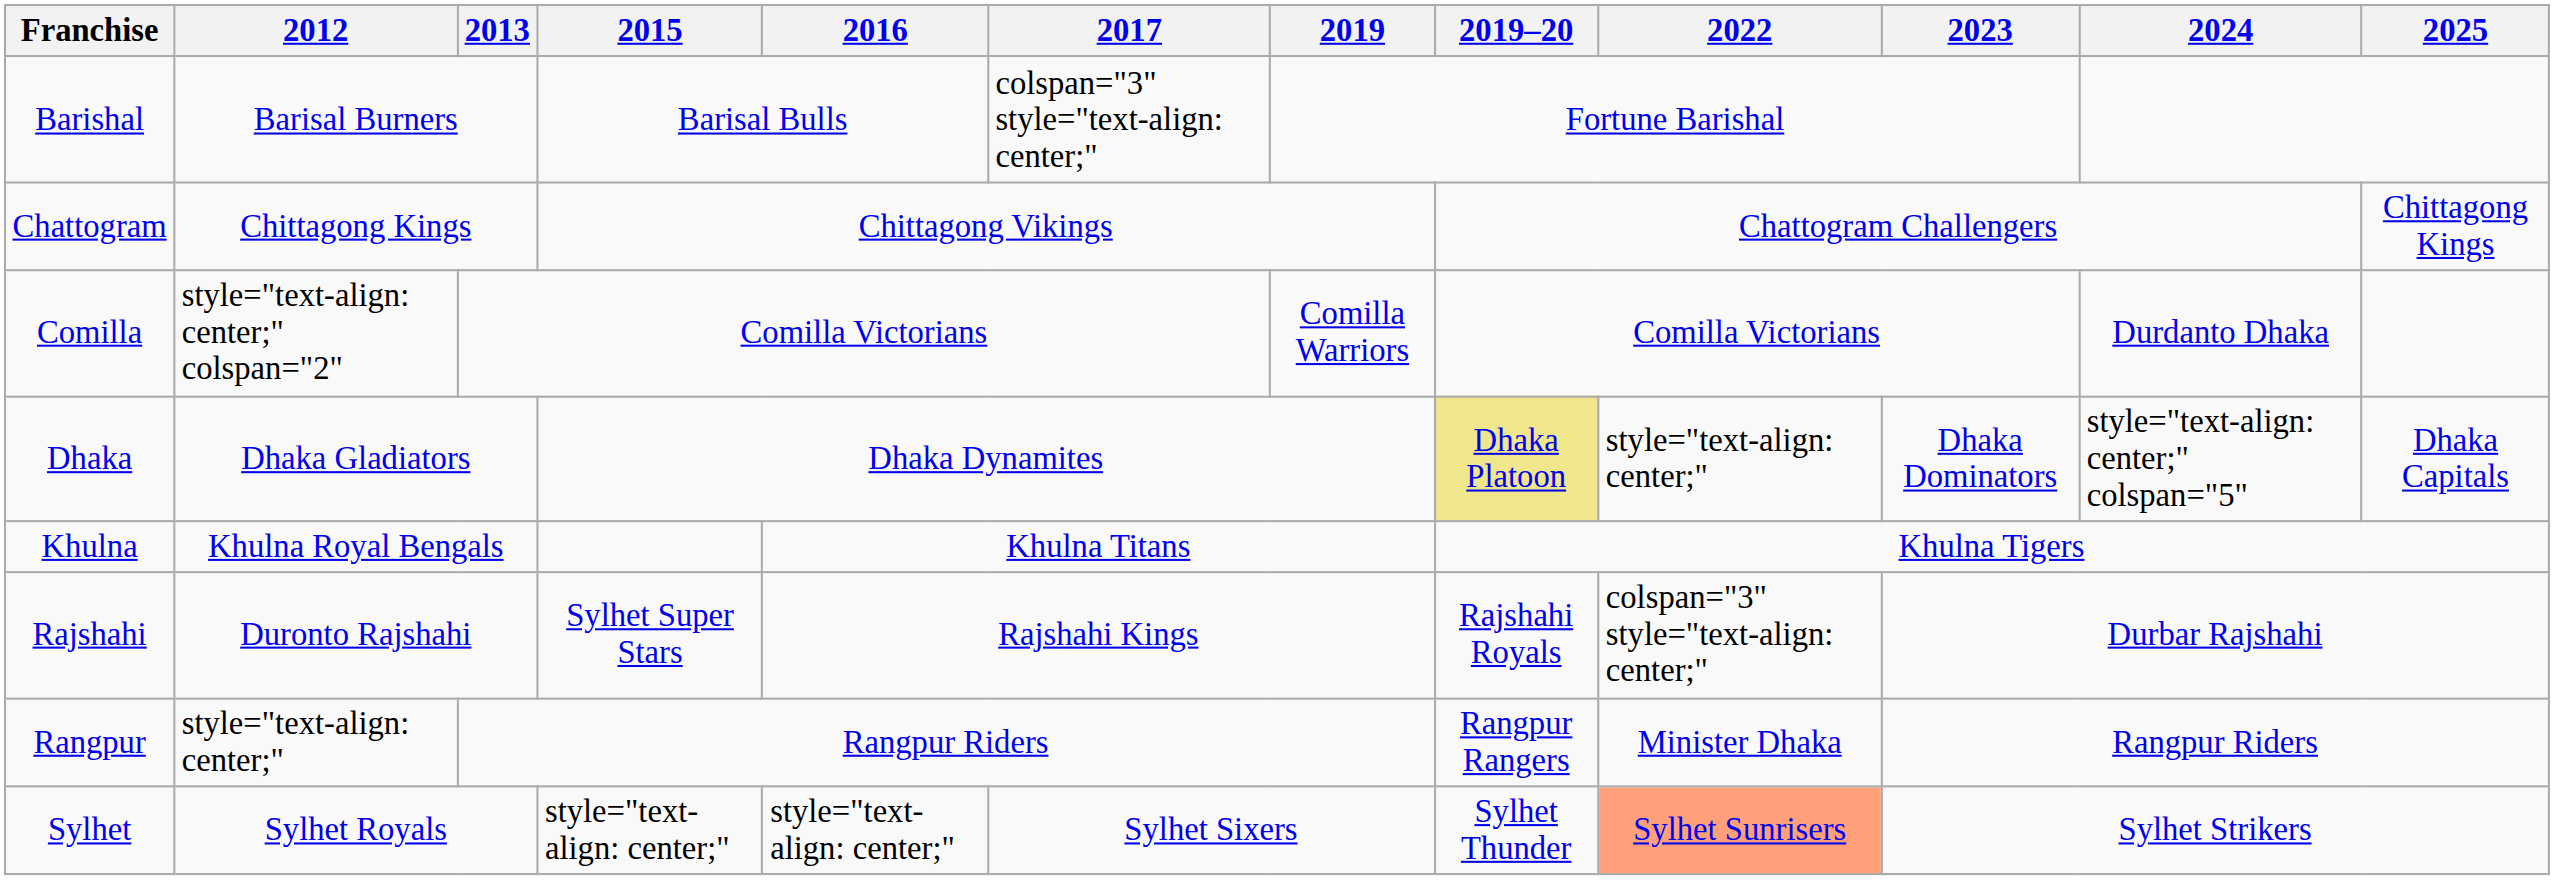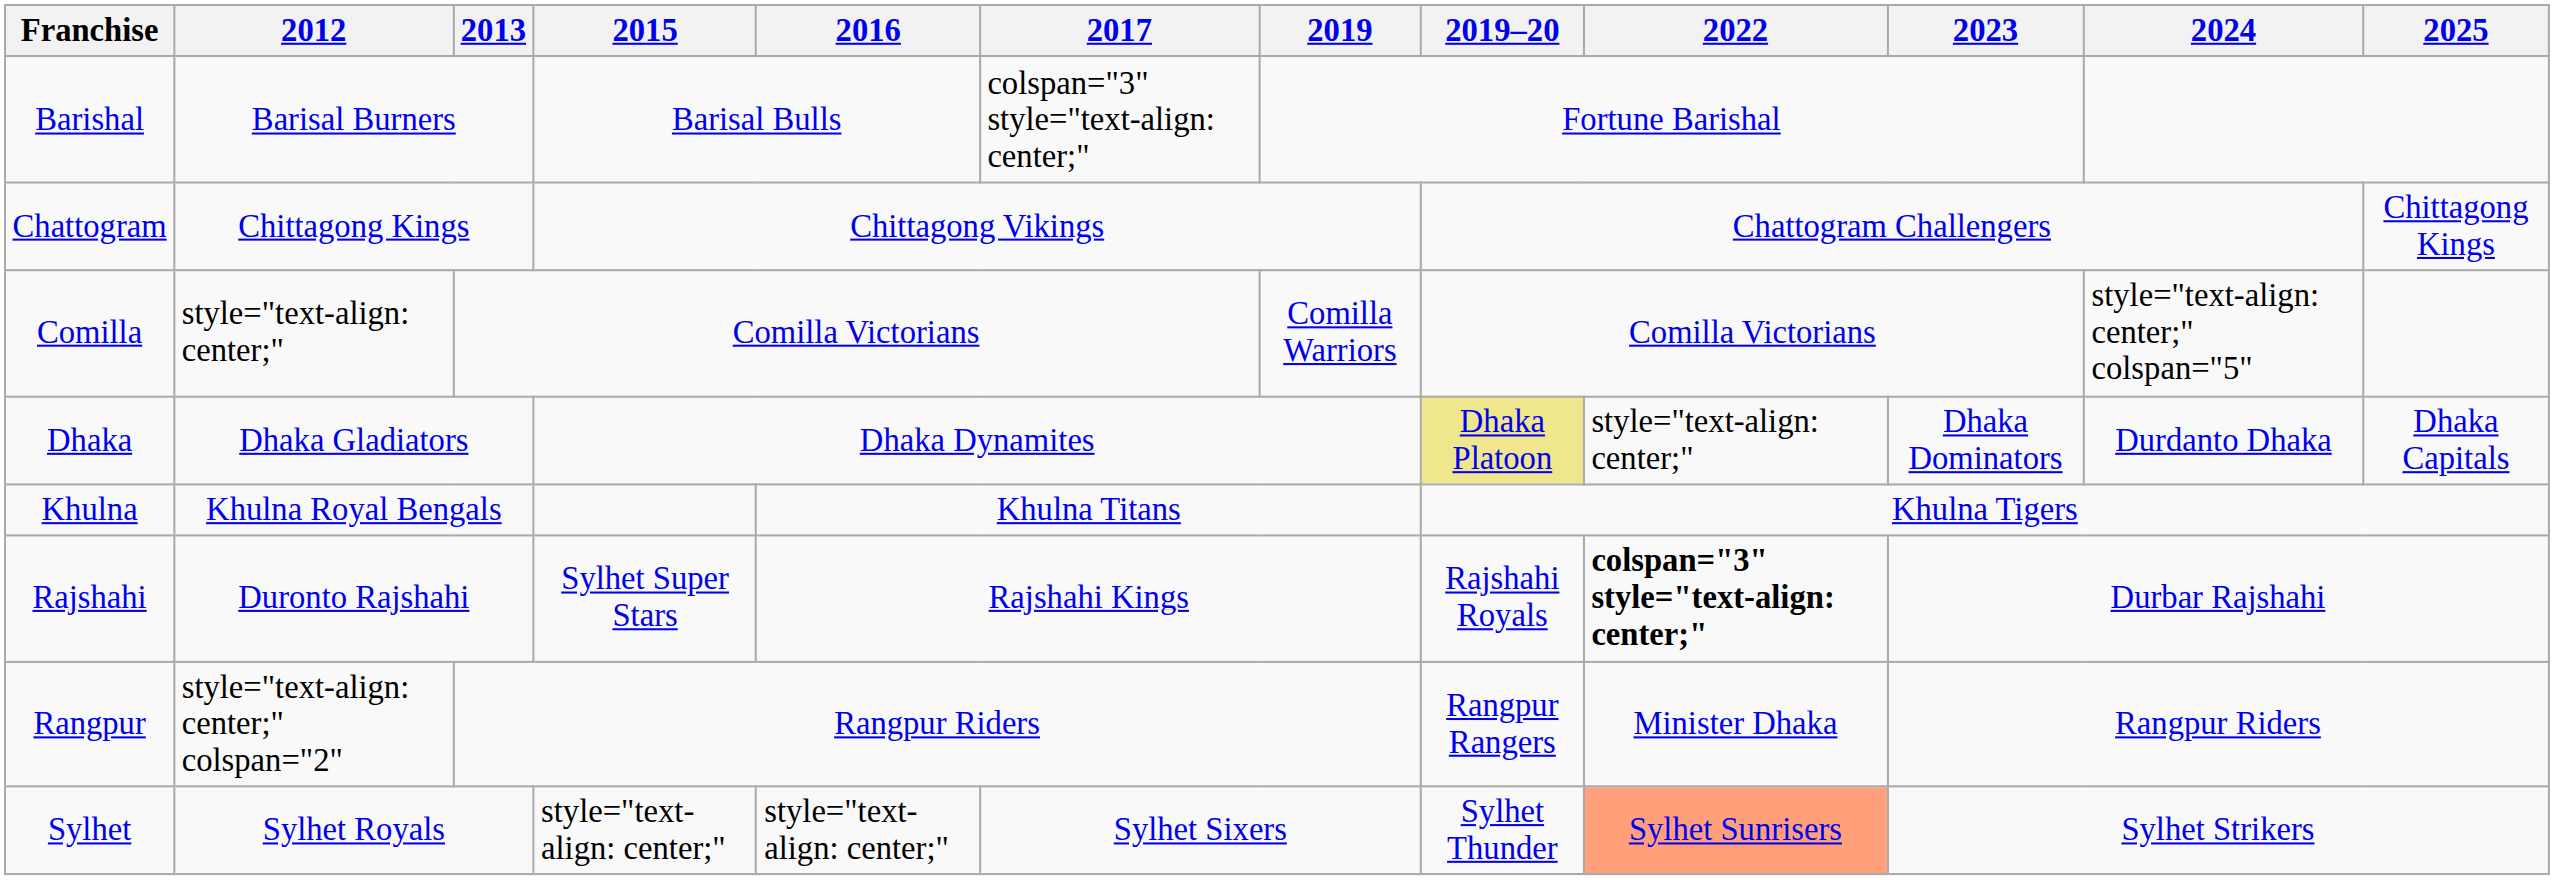(295, 332) style="text-align: center;" colspan="2" -> (295, 332) style="text-align: center;"
(2221, 332) Durdanto Dhaka -> (2205, 332) style="text-align: center;" colspan="5"
(2200, 457) style="text-align: center;" colspan="5" -> (2223, 439) Durdanto Dhaka
(1720, 634) normal -> (1713, 598) bold
(295, 741) style="text-align: center;" -> (295, 723) style="text-align: center;" colspan="2"
